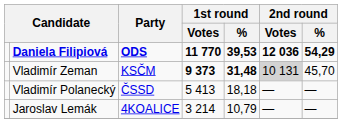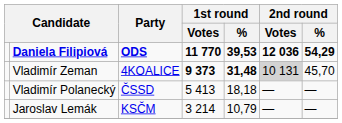(138, 71) KSČM -> (150, 71) 4KOALICE
(150, 109) 4KOALICE -> (138, 109) KSČM
